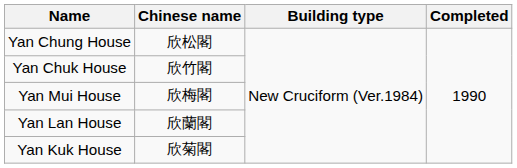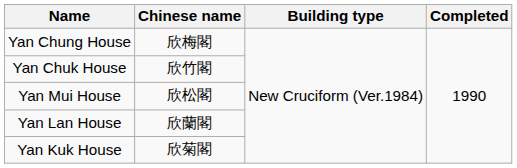(190, 41) 欣松閣 -> (190, 41) 欣梅閣
(190, 95) 欣梅閣 -> (190, 95) 欣松閣
